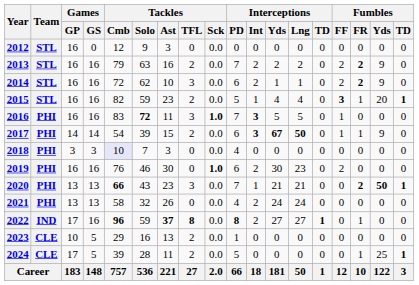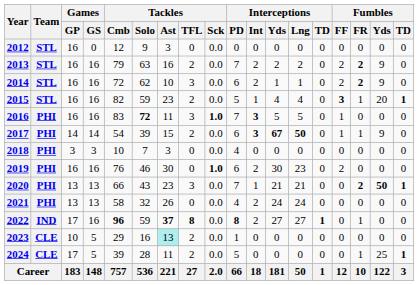(118, 151) lavender background -> (118, 151) no background
(118, 185) bold -> (118, 185) normal
(168, 237) no background -> (168, 237) paleturquoise background
